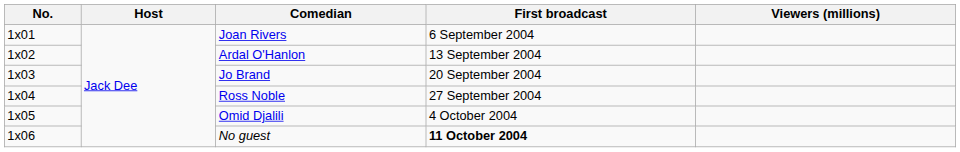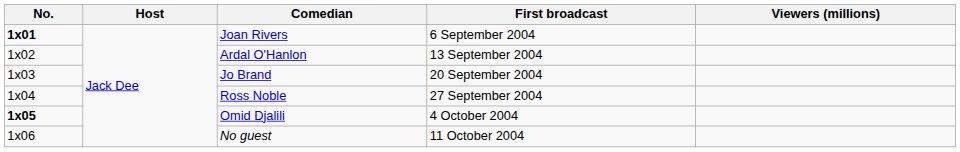(21, 34) normal -> (22, 34) bold
(21, 116) normal -> (22, 116) bold
(478, 136) bold -> (477, 136) normal
